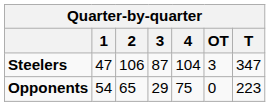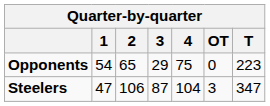rows swapped: (38, 64) <-> (48, 88)
